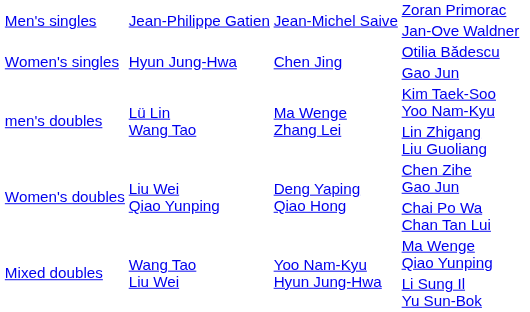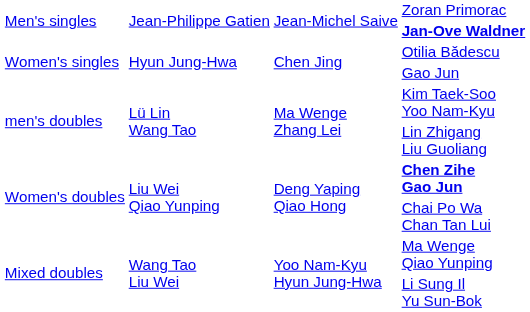(460, 31) normal -> (463, 31) bold
(437, 178) normal -> (438, 178) bold
